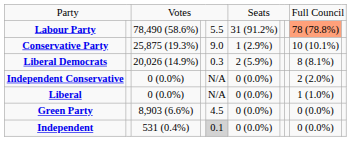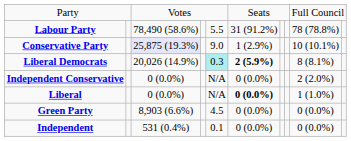(315, 29) lightsalmon background -> (315, 29) no background
(166, 45) no background -> (166, 45) lavender background
(217, 62) no background -> (217, 62) paleturquoise background
(254, 62) normal -> (254, 62) bold
(254, 95) normal -> (254, 95) bold
(217, 128) lightgrey background -> (217, 128) no background
